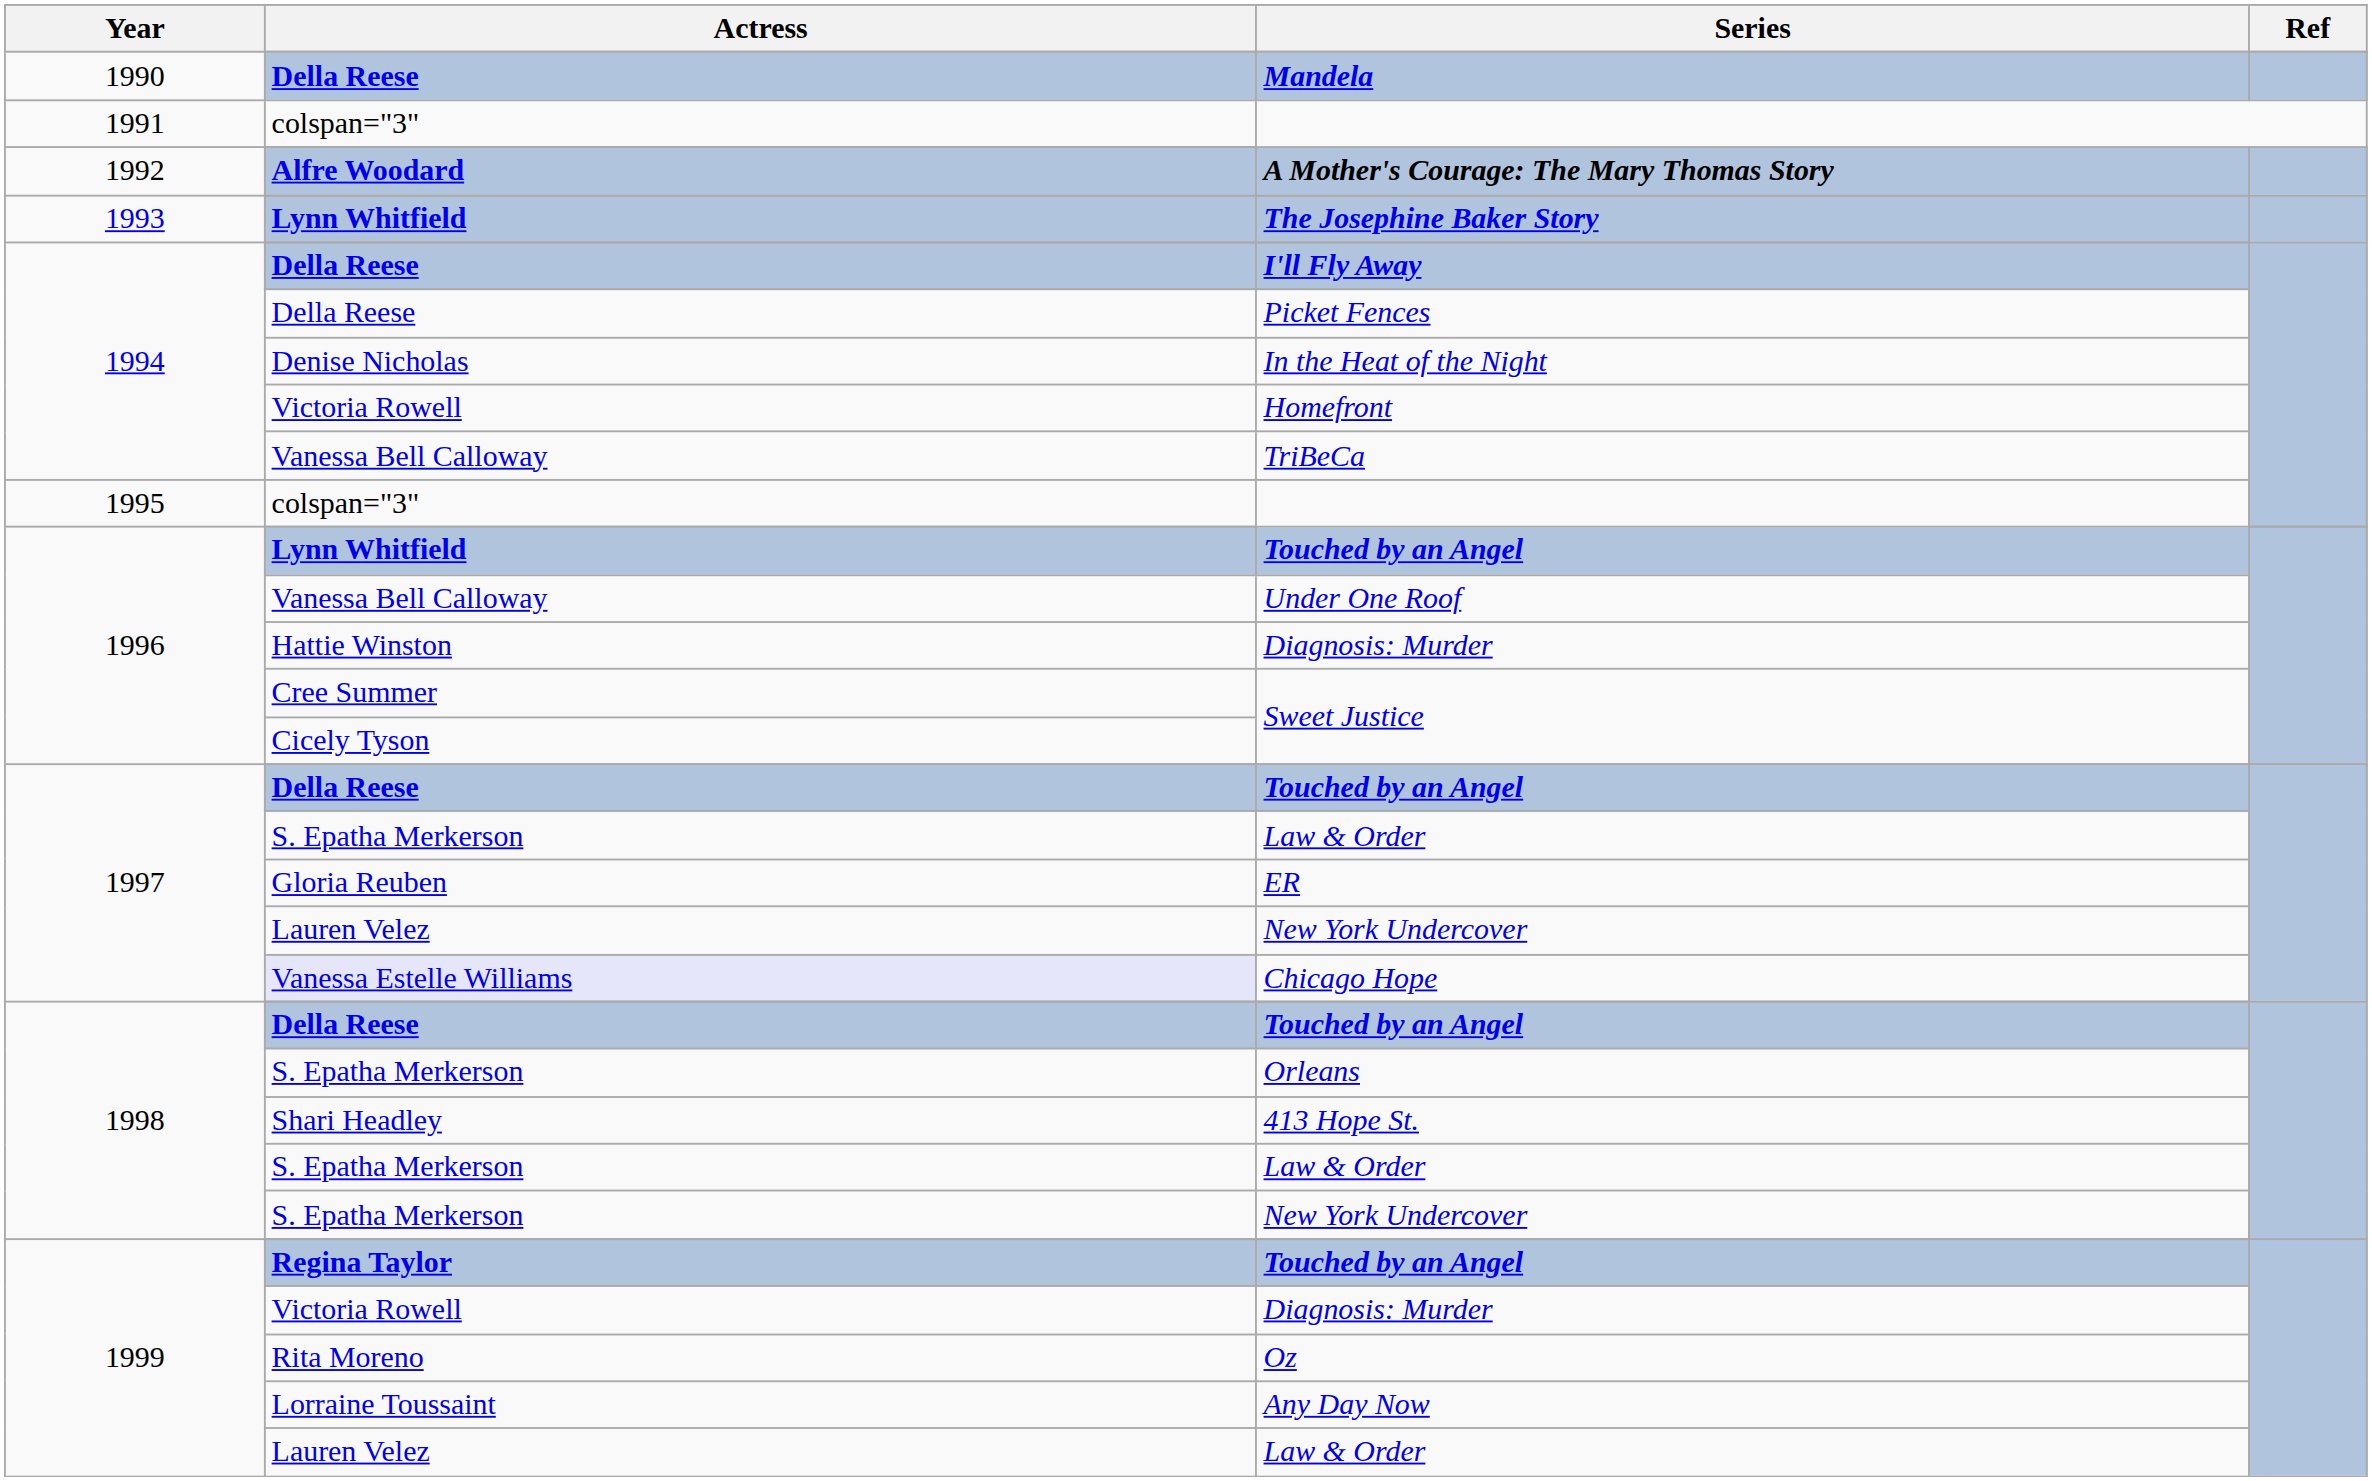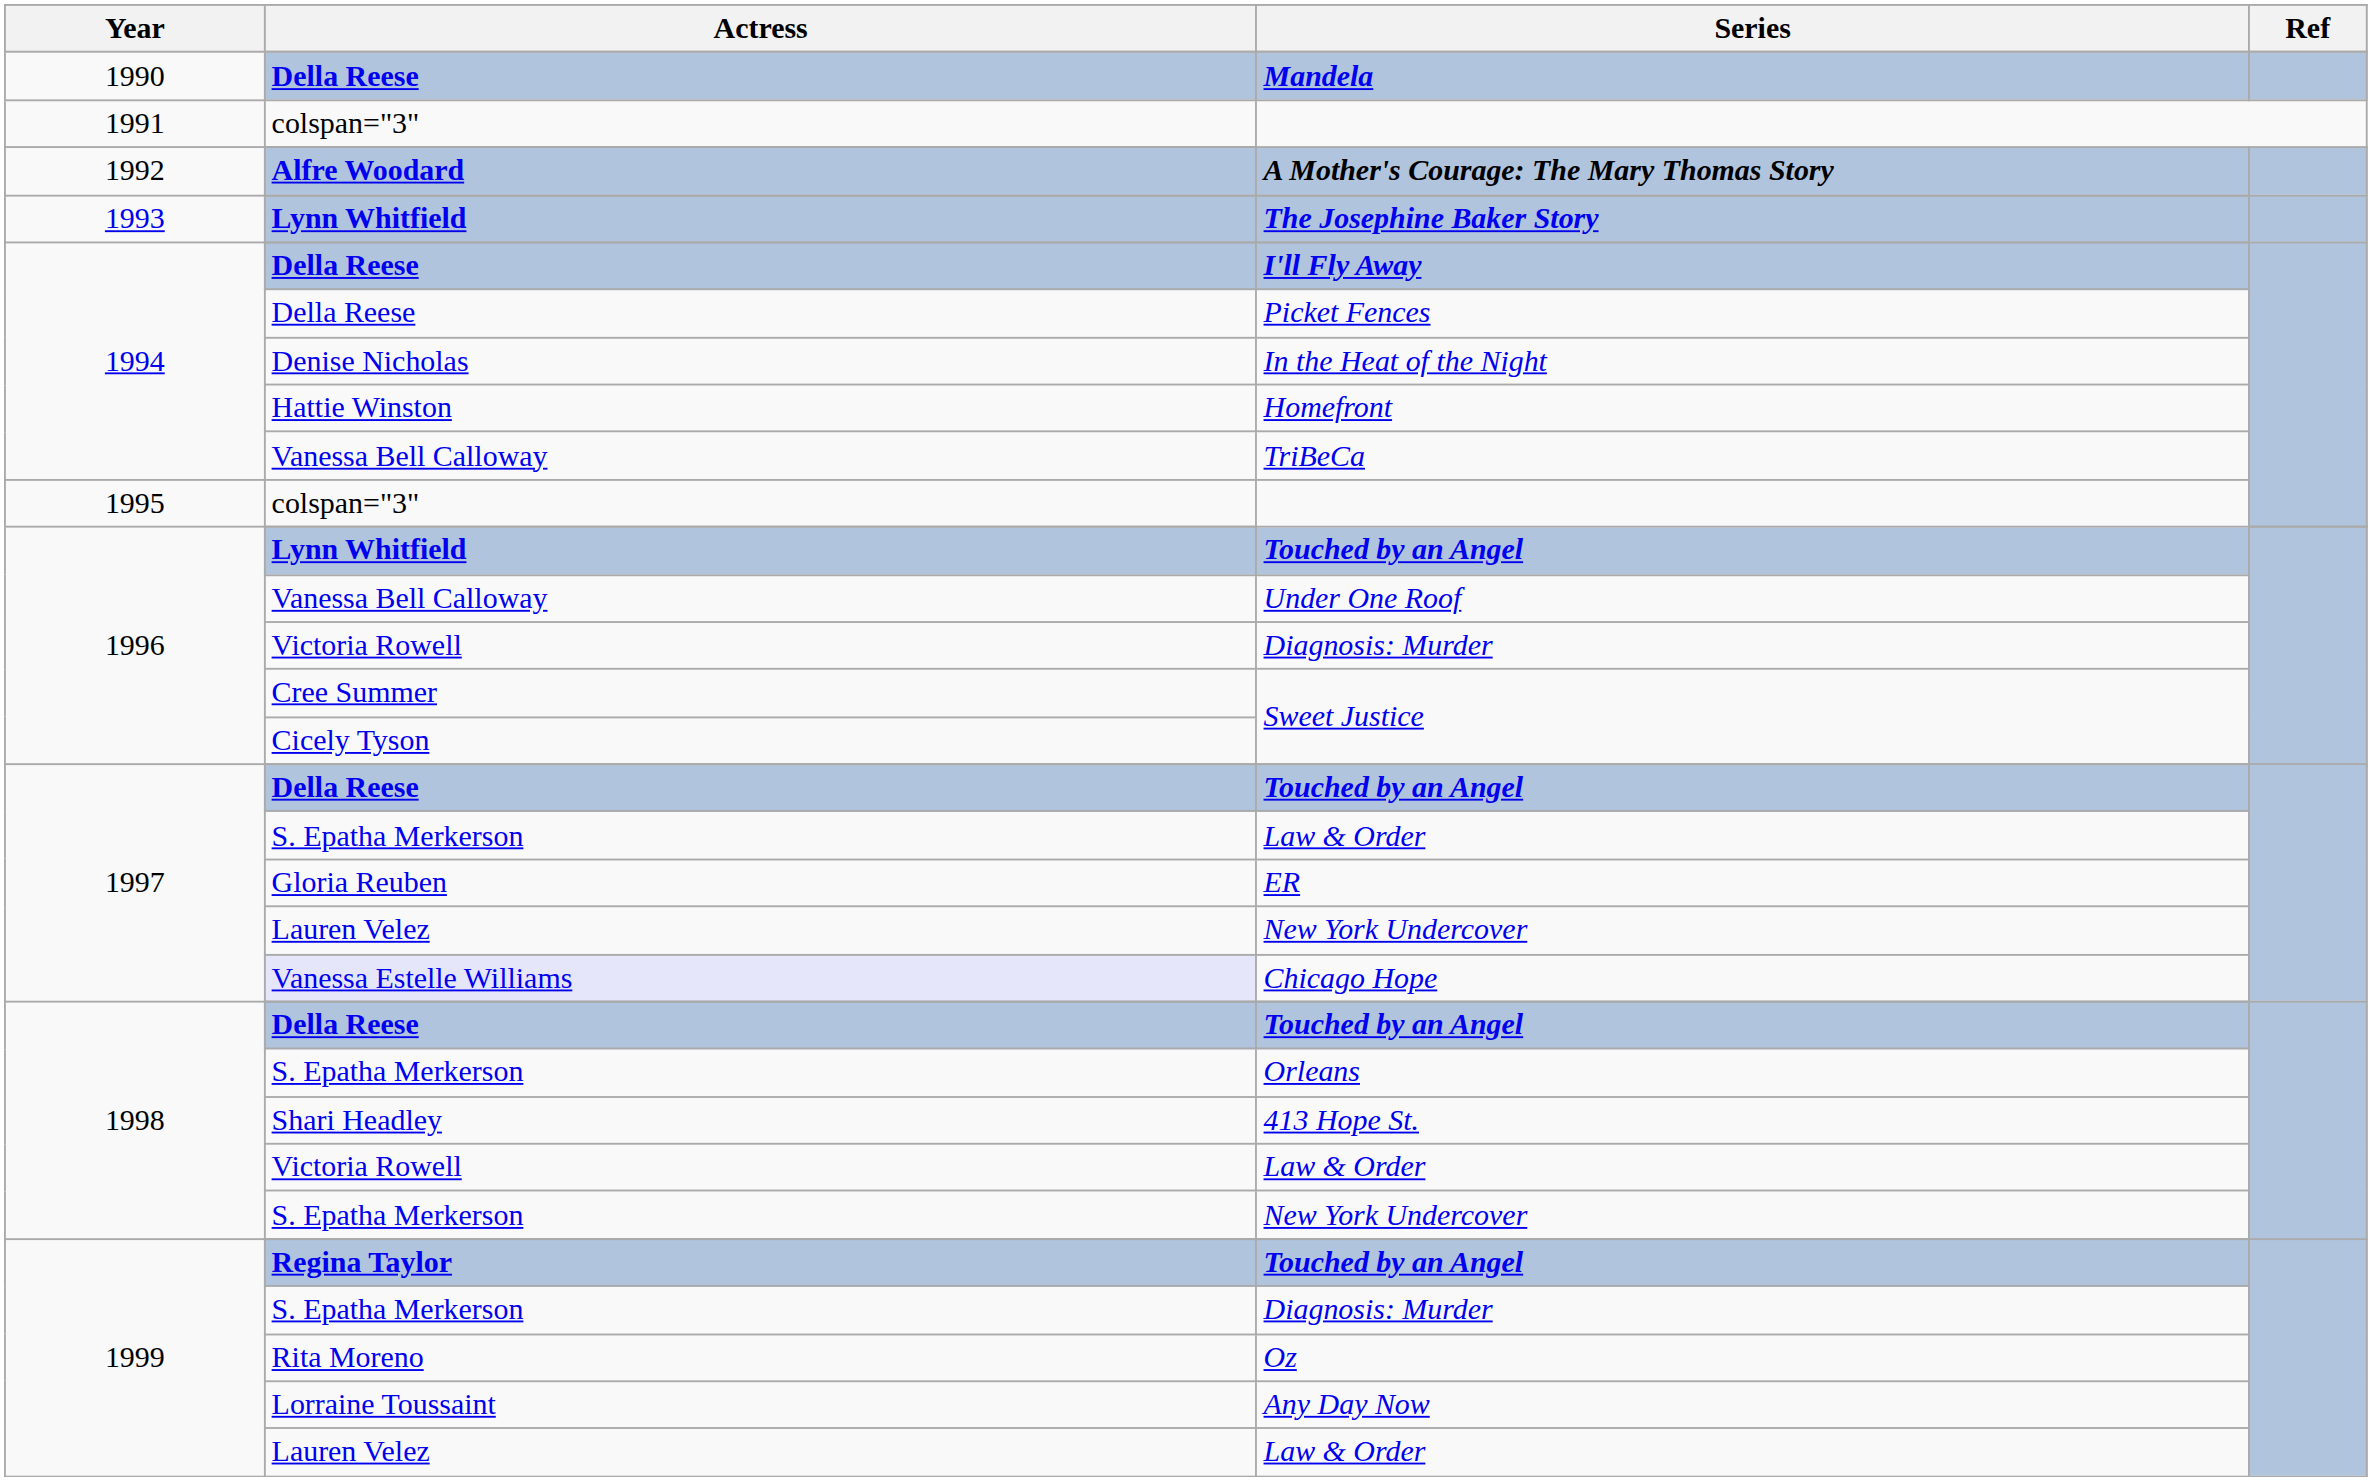(367, 407) Victoria Rowell -> (362, 407) Hattie Winston
(362, 645) Hattie Winston -> (367, 645) Victoria Rowell
(398, 1167) S. Epatha Merkerson -> (367, 1167) Victoria Rowell
(367, 1309) Victoria Rowell -> (398, 1309) S. Epatha Merkerson
